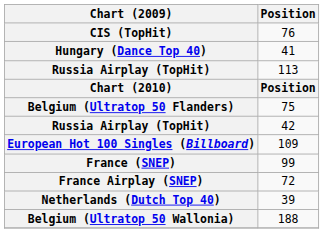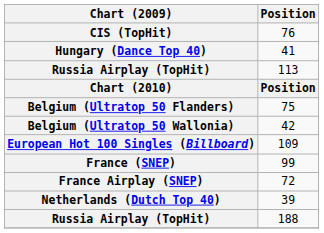(131, 126) Russia Airplay (TopHit) -> (131, 126) Belgium (Ultratop 50 Wallonia)
(131, 219) Belgium (Ultratop 50 Wallonia) -> (131, 219) Russia Airplay (TopHit)
